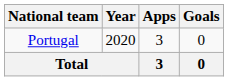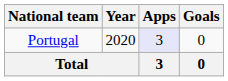(159, 40) no background -> (159, 40) lavender background
